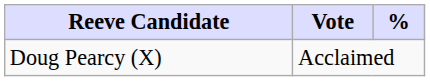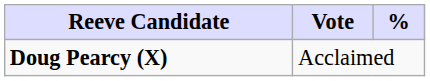(86, 57) normal -> (89, 57) bold
